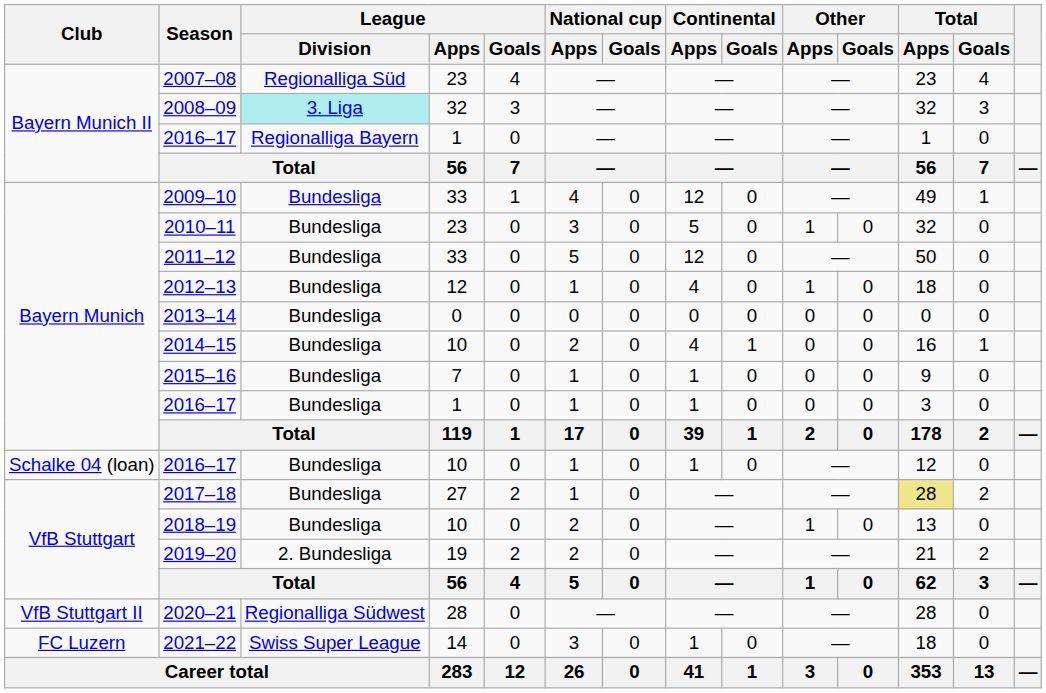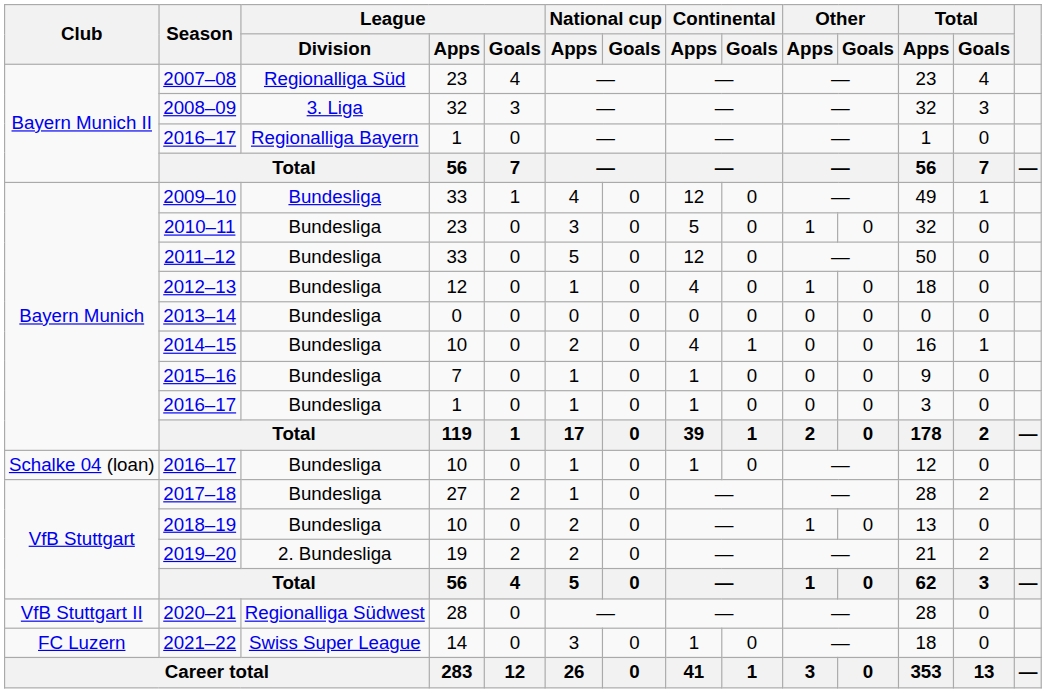(335, 108) paleturquoise background -> (335, 108) no background
(926, 494) khaki background -> (926, 494) no background
